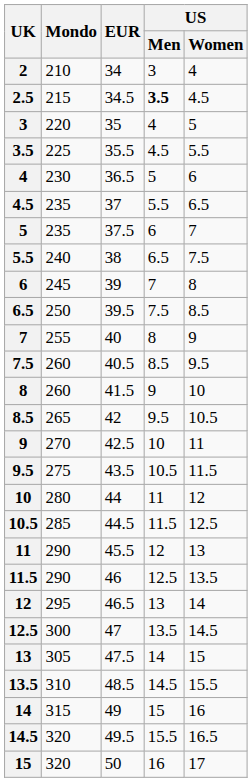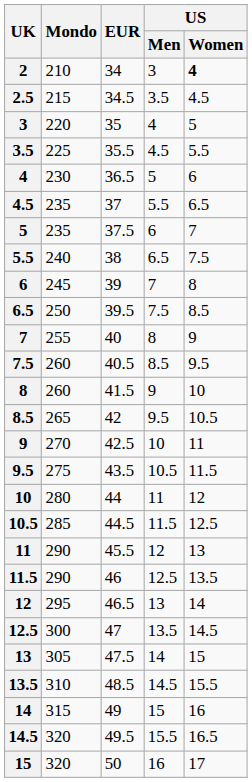(192, 71) normal -> (192, 71) bold
(158, 97) bold -> (158, 97) normal
